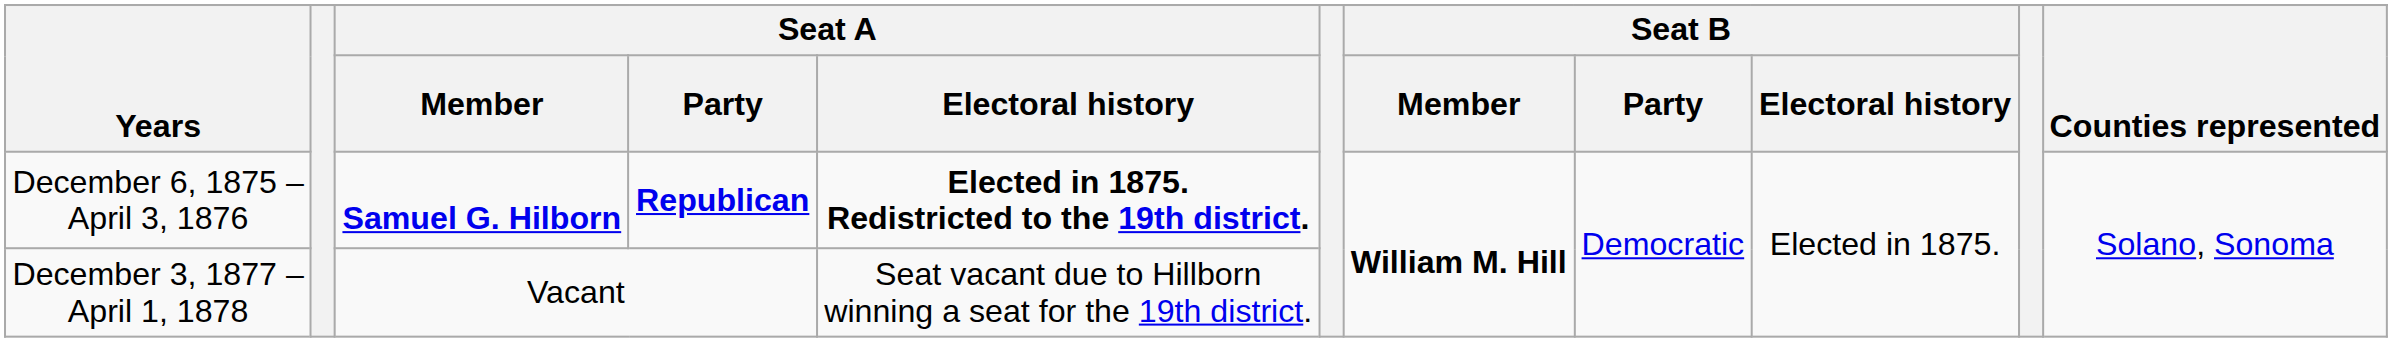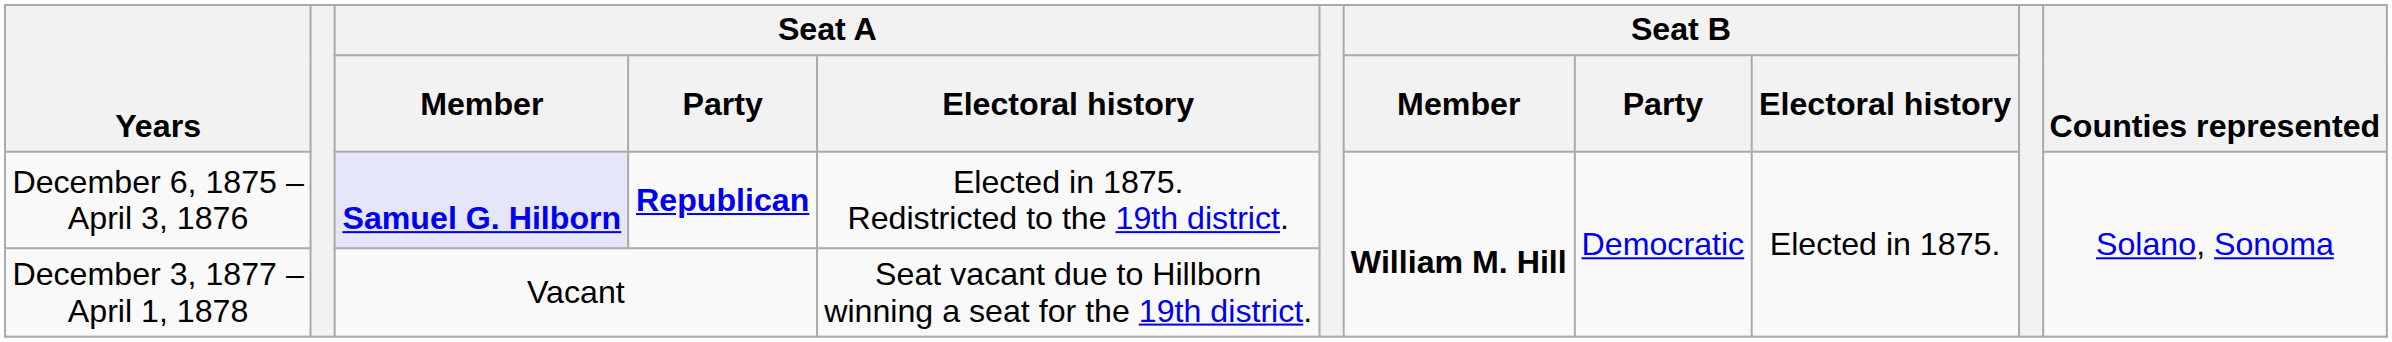(482, 218) no background -> (482, 218) lavender background
(1068, 200) bold -> (1068, 200) normal
